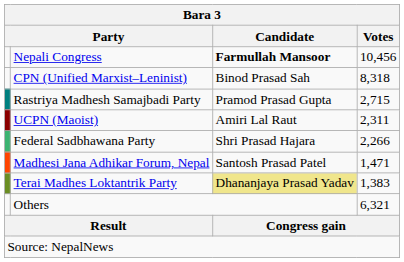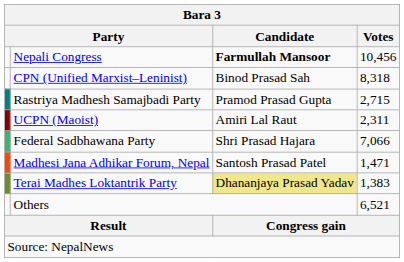(375, 141) 2,266 -> (375, 141) 7,066
(375, 204) 6,321 -> (375, 204) 6,521
